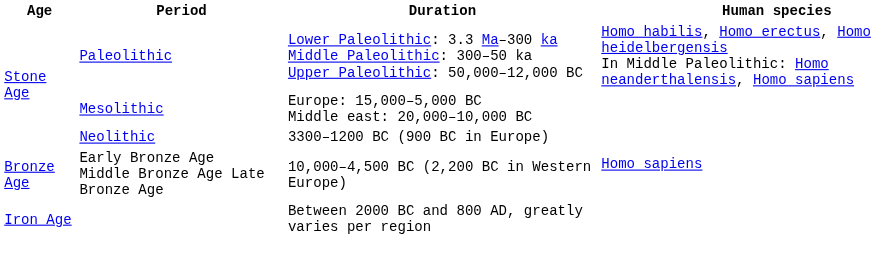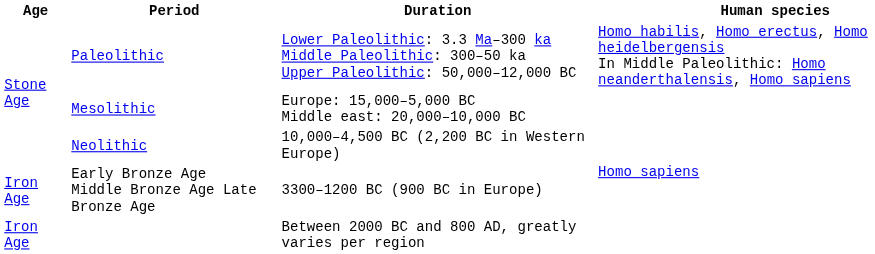(419, 138) 3300–1200 BC (900 BC in Europe) -> (433, 146) 10,000–4,500 BC (2,200 BC in Western Europe)
(30, 174) Bronze Age -> (21, 191) Iron Age
(440, 174) 10,000–4,500 BC (2,200 BC in Western Europe) -> (412, 191) 3300–1200 BC (900 BC in Europe)
